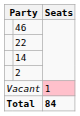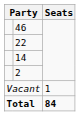(48, 88) pink background -> (48, 88) no background
